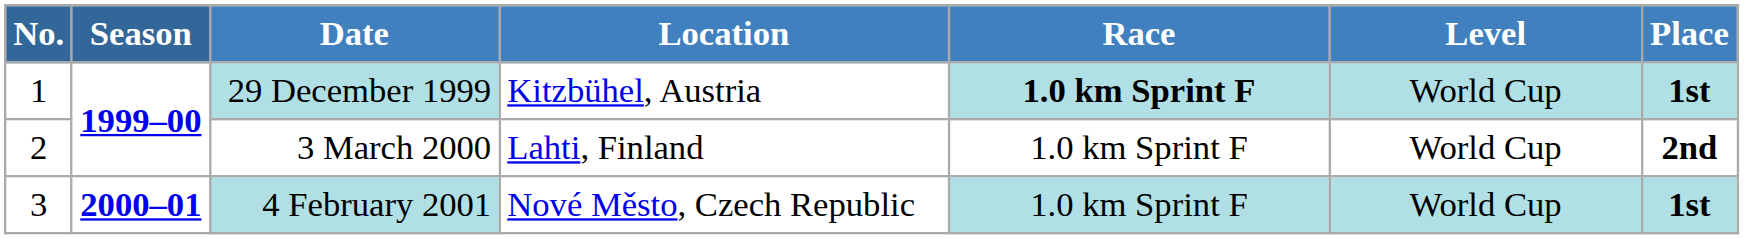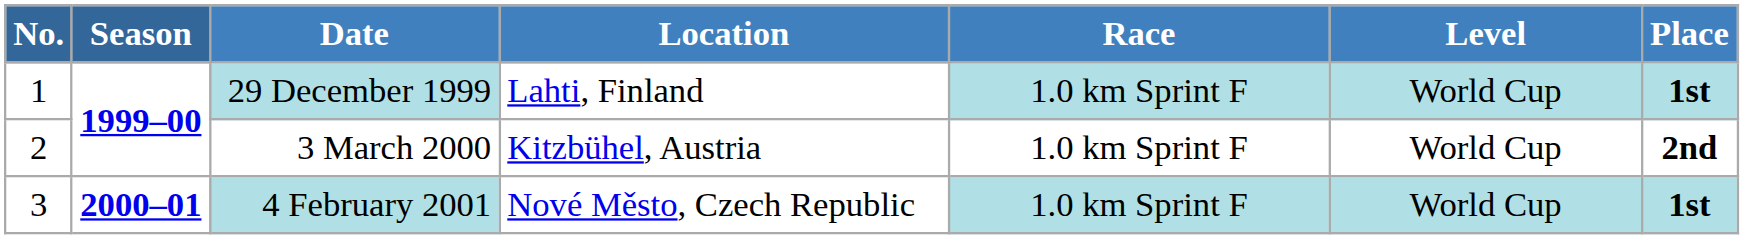(634, 90) Kitzbühel, Austria -> (605, 90) Lahti, Finland
(1139, 90) bold -> (1139, 90) normal
(605, 147) Lahti, Finland -> (634, 147) Kitzbühel, Austria
